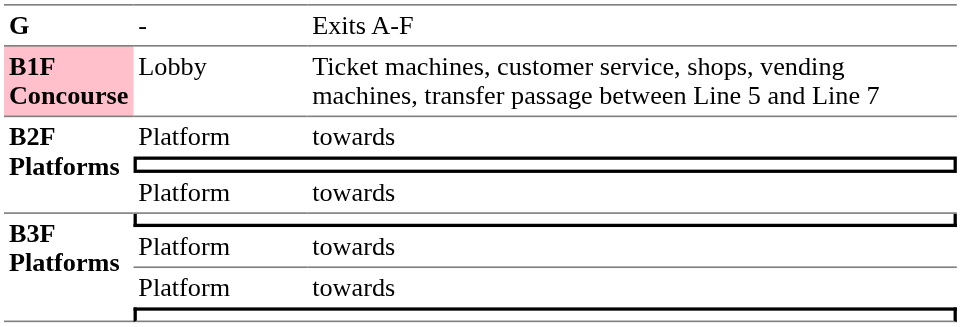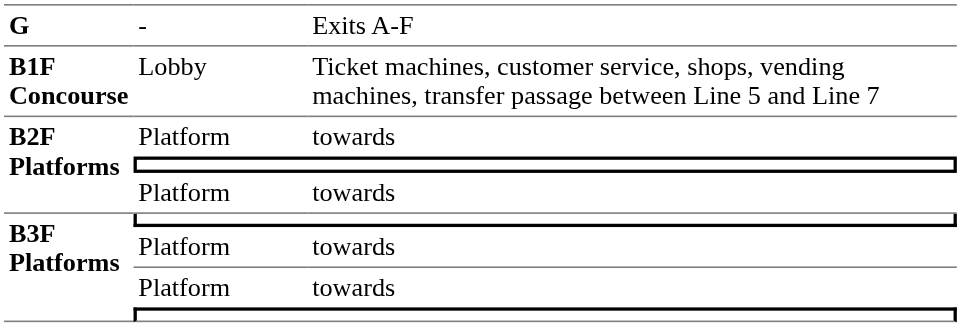(69, 80) pink background -> (69, 80) no background
